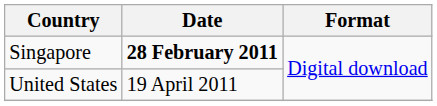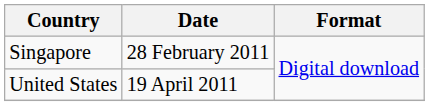(202, 52) bold -> (198, 52) normal
